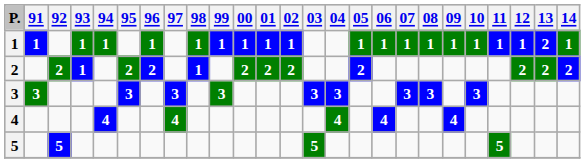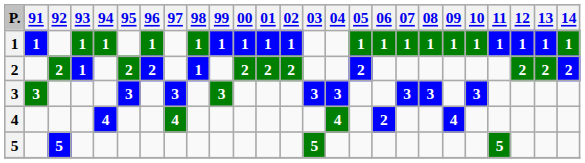(545, 43) 2 -> (545, 43) 1
(384, 119) 4 -> (384, 119) 2
